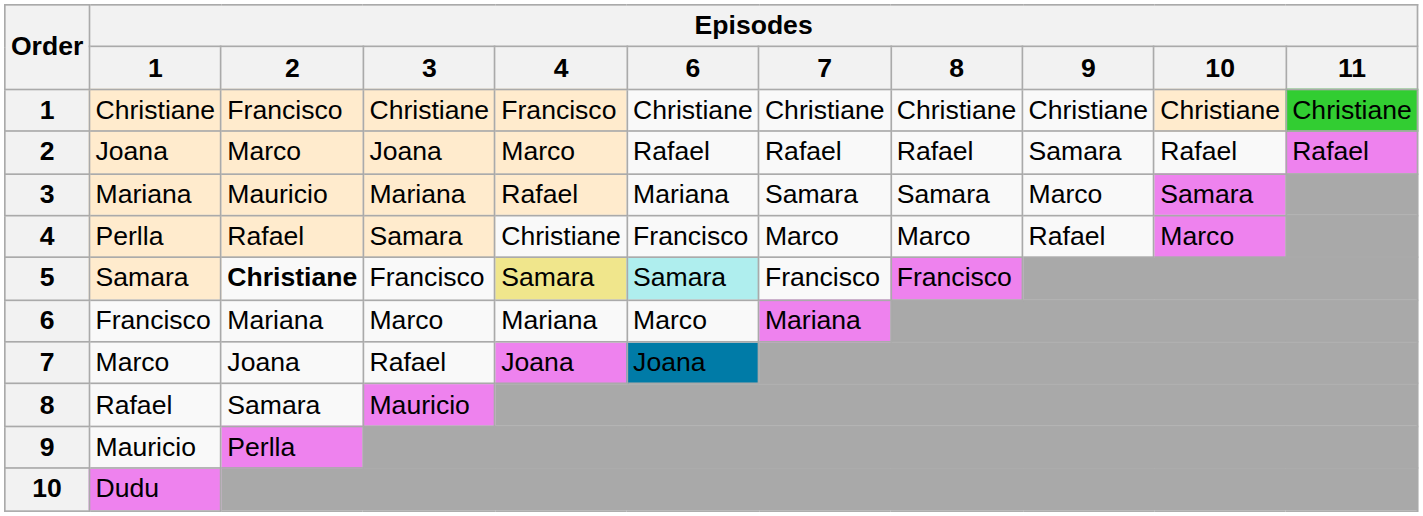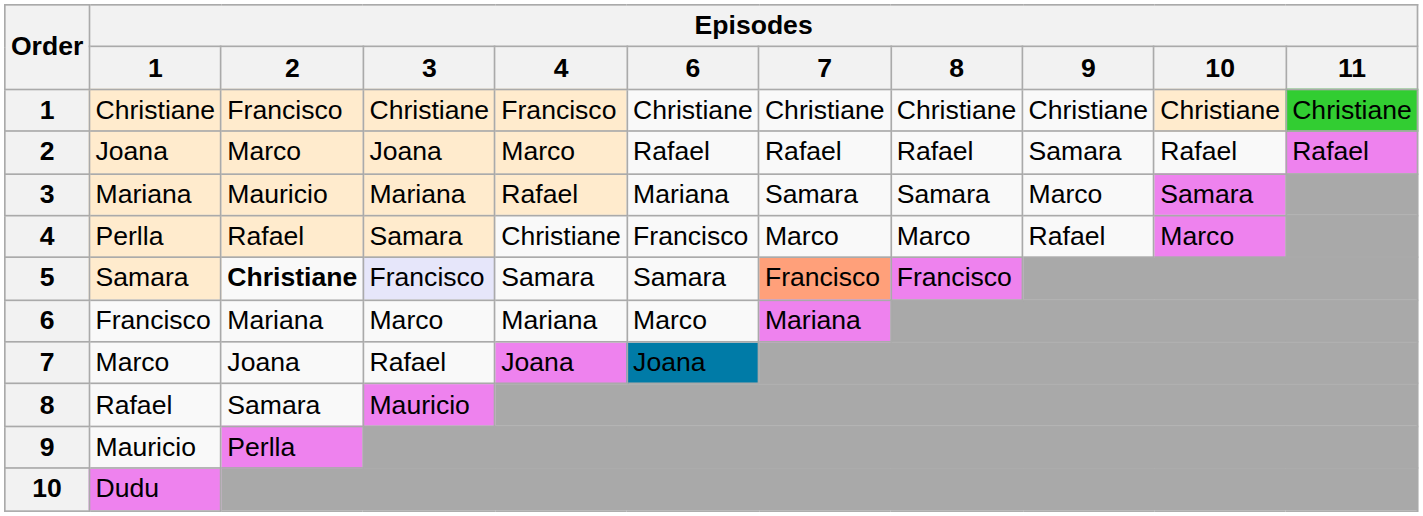(427, 278) no background -> (427, 278) lavender background
(548, 278) khaki background -> (548, 278) no background
(680, 278) paleturquoise background -> (680, 278) no background
(822, 278) no background -> (822, 278) lightsalmon background
